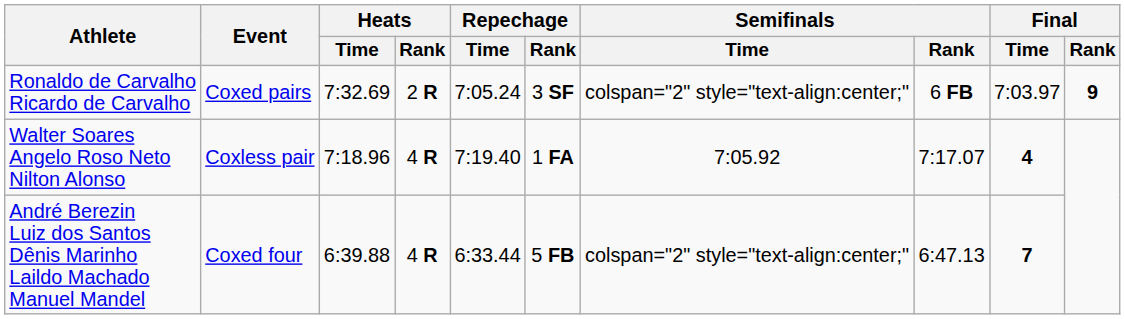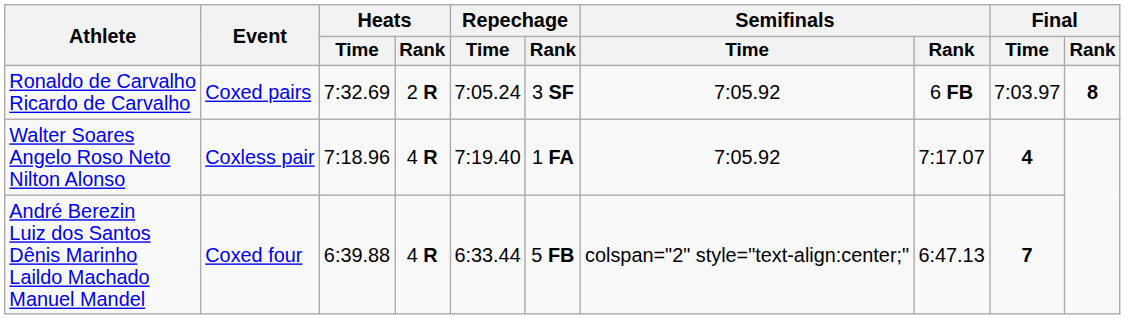(747, 93) colspan="2" style="text-align:center;" -> (747, 93) 7:05.92
(1092, 93) 9 -> (1092, 93) 8
